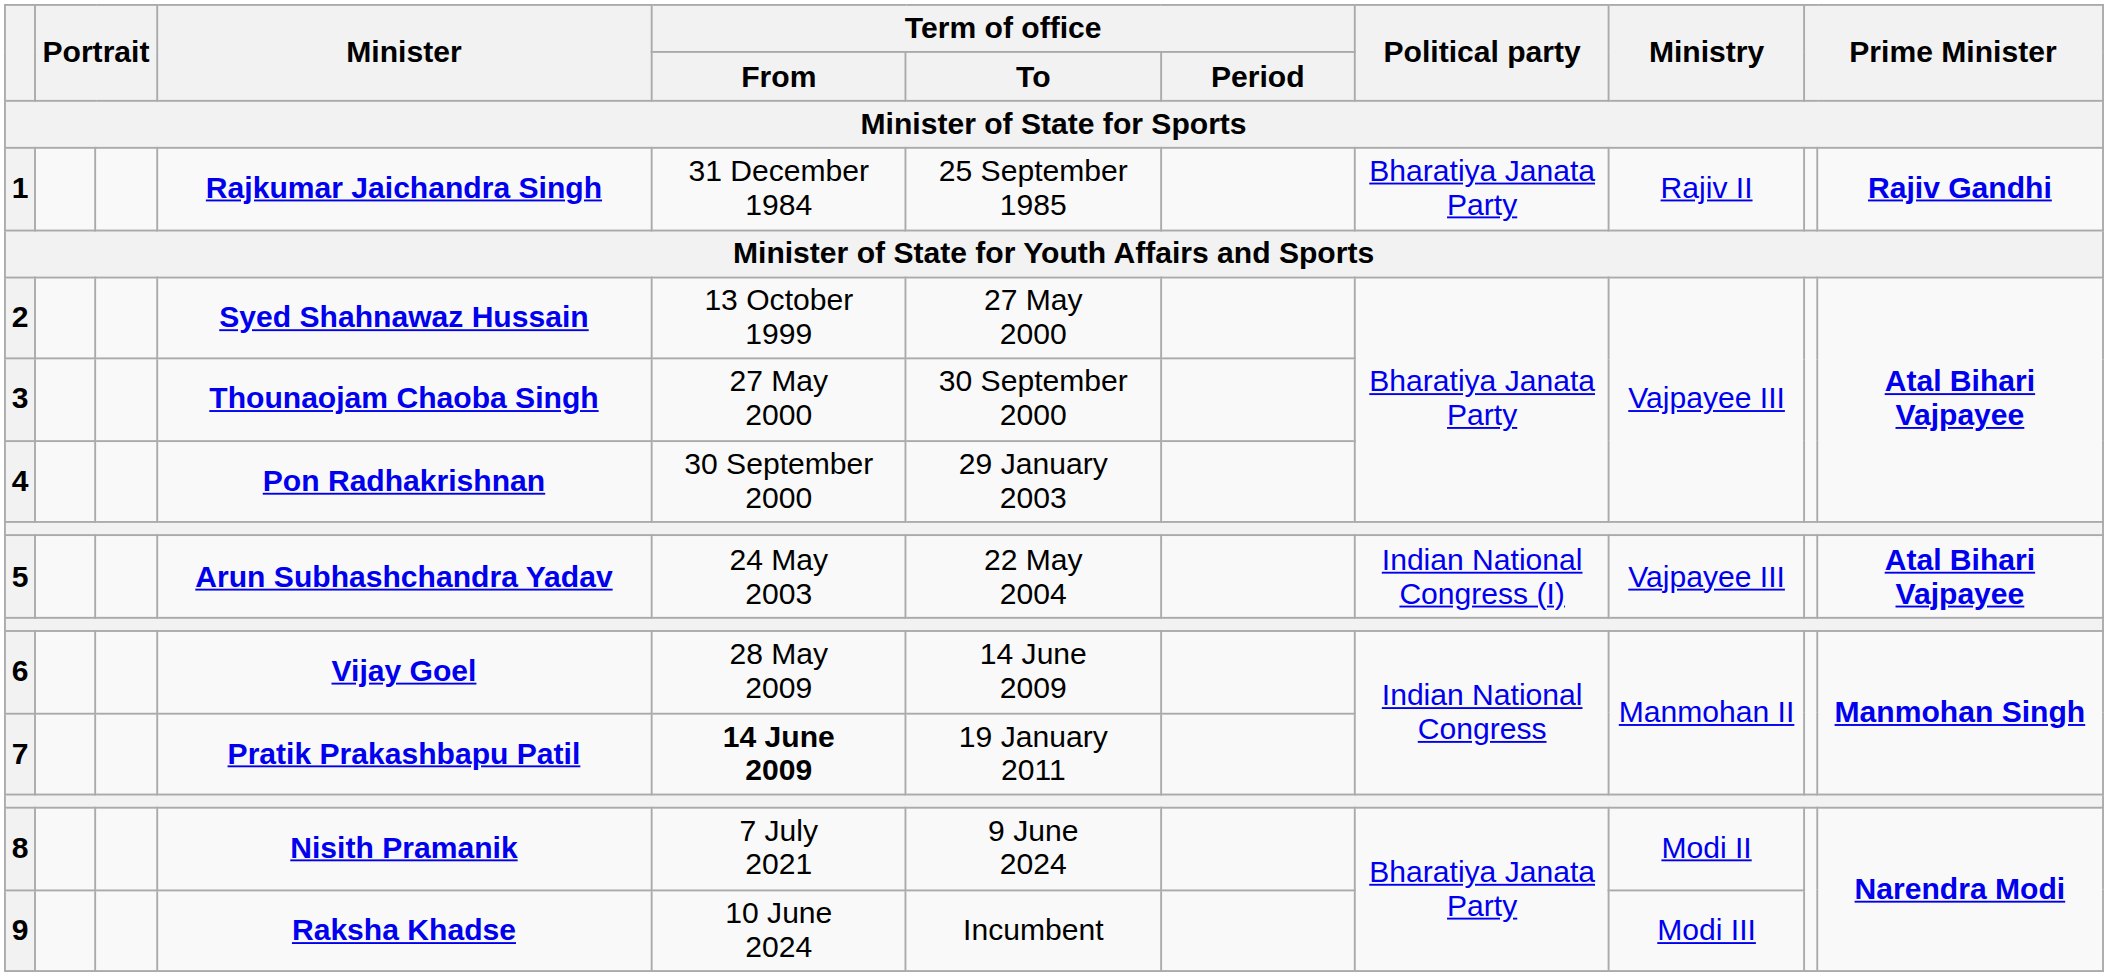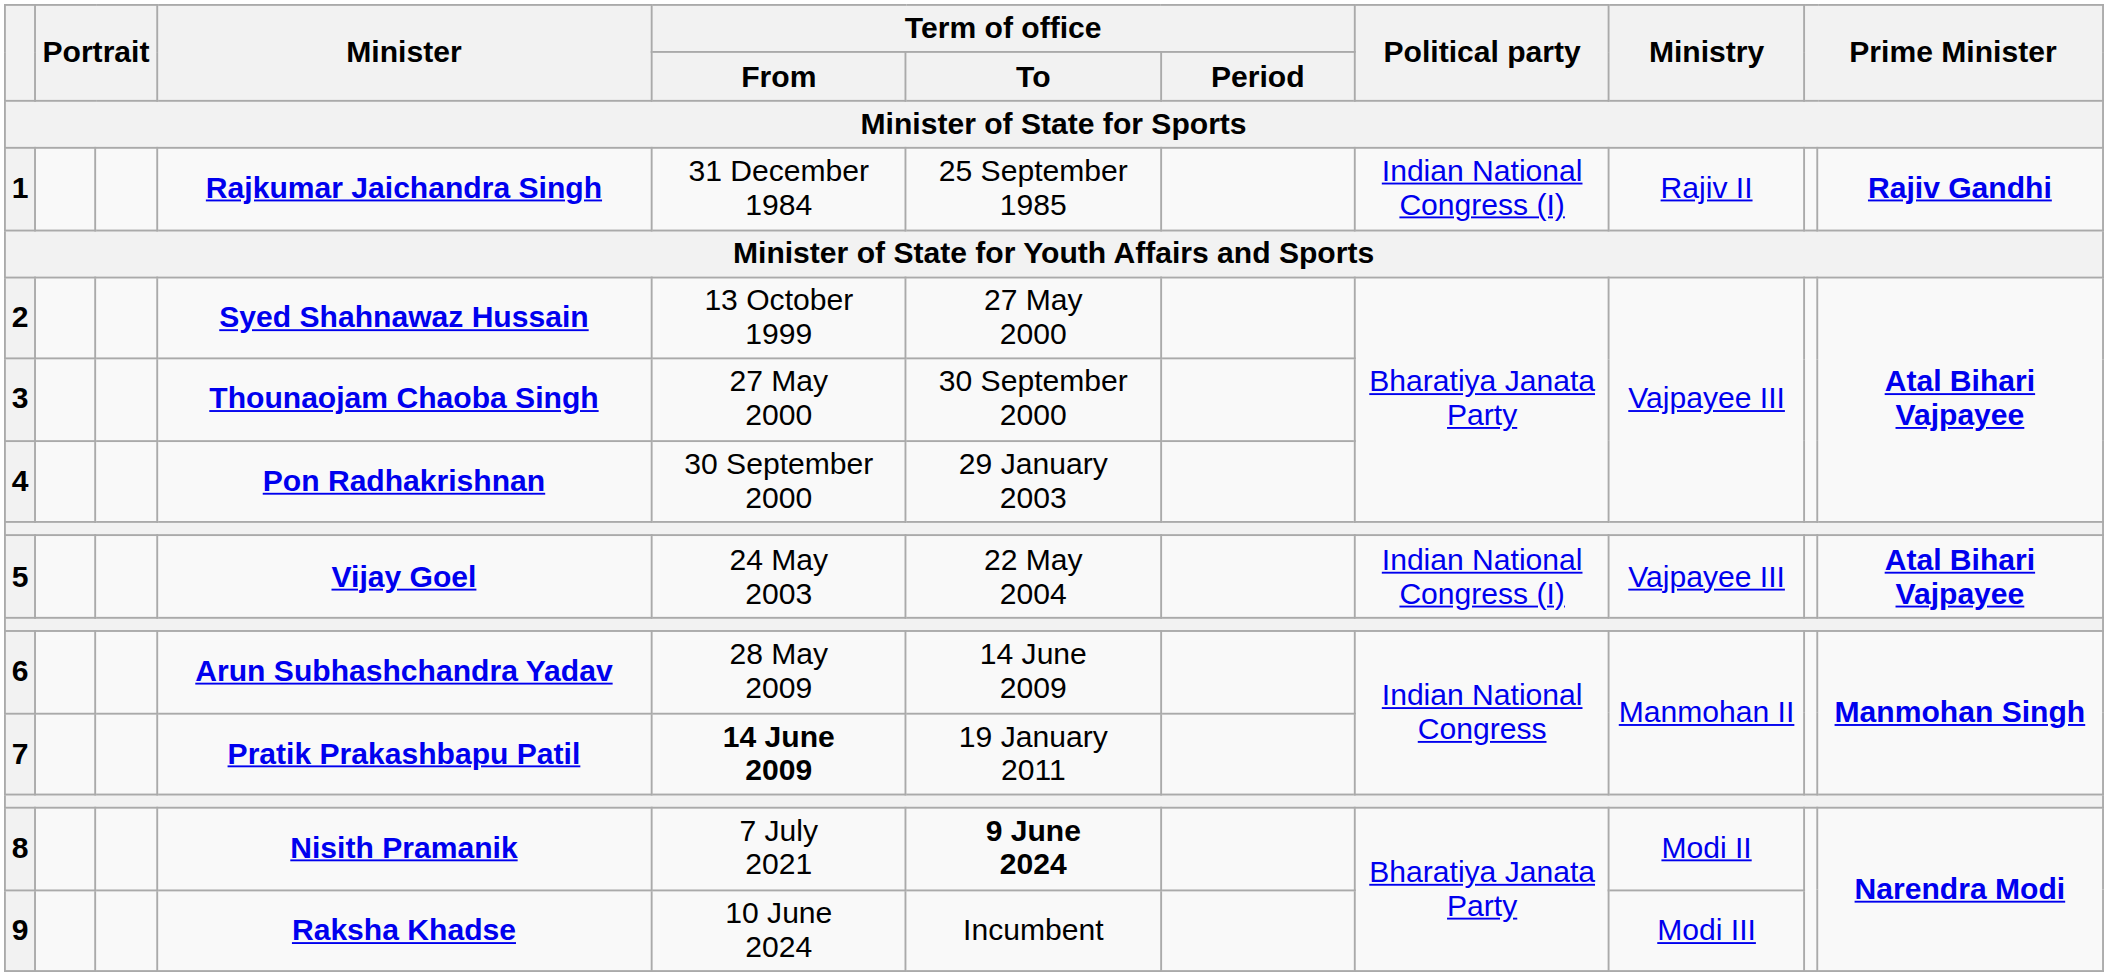(1482, 188) Bharatiya Janata Party -> (1482, 188) Indian National Congress (I)
(404, 576) Arun Subhashchandra Yadav -> (404, 576) Vijay Goel
(404, 671) Vijay Goel -> (404, 671) Arun Subhashchandra Yadav
(1033, 848) normal -> (1033, 848) bold
